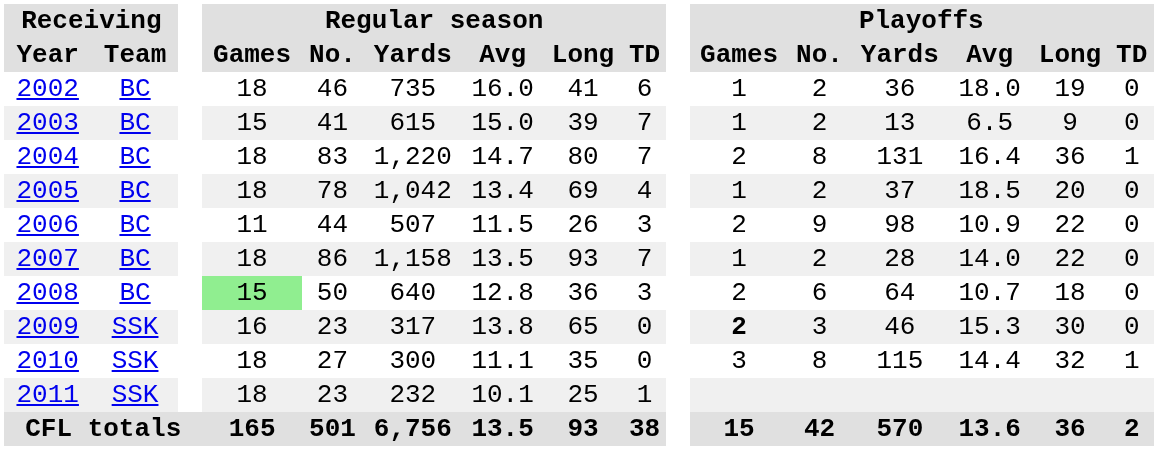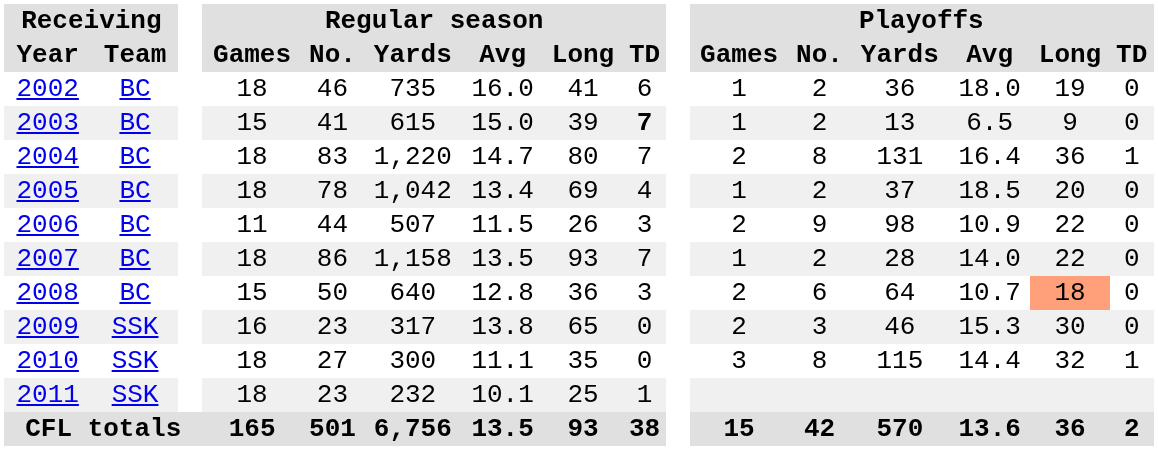(644, 123) normal -> (644, 123) bold
(252, 293) lightgreen background -> (252, 293) no background
(1070, 293) no background -> (1070, 293) lightsalmon background
(739, 327) bold -> (739, 327) normal
